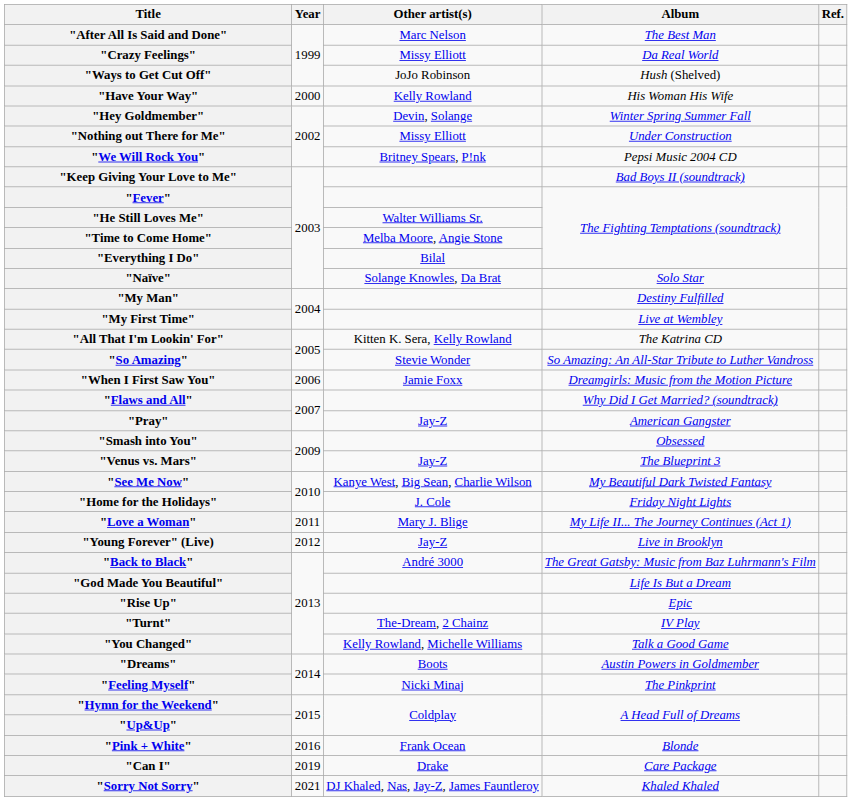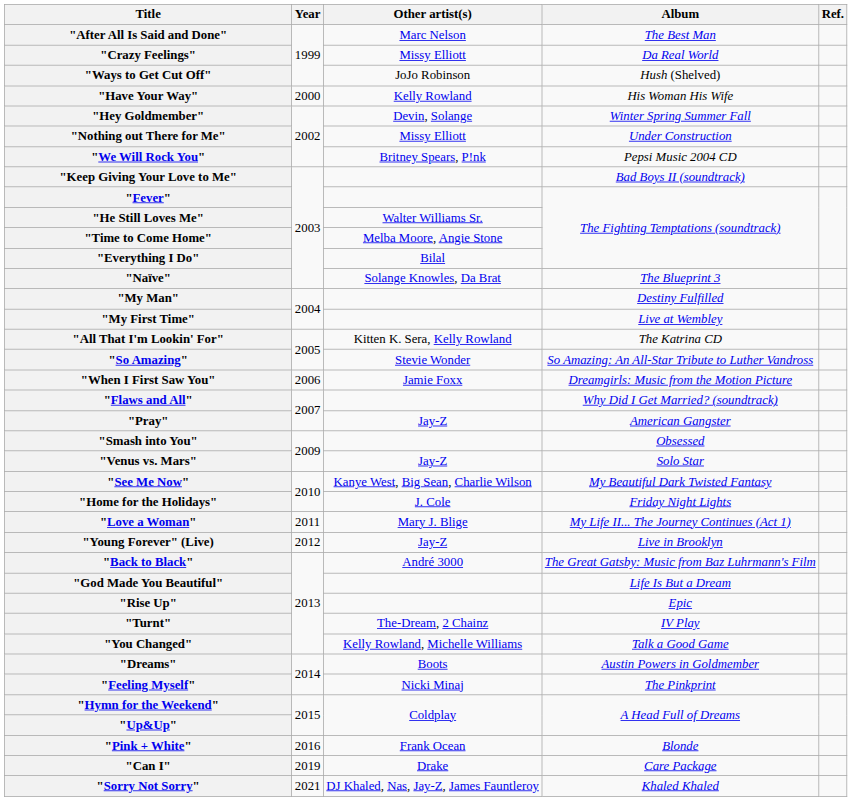(680, 278) Solo Star -> (680, 278) The Blueprint 3
(680, 461) The Blueprint 3 -> (680, 461) Solo Star
